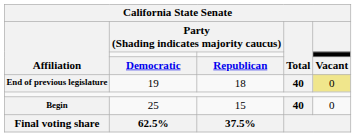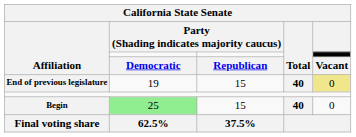(240, 83) 18 -> (240, 83) 15
(153, 105) no background -> (153, 105) lightgreen background
